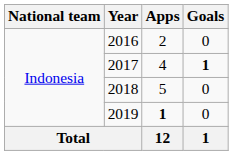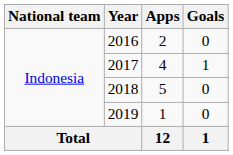(205, 65) bold -> (205, 65) normal
(163, 114) bold -> (163, 114) normal
